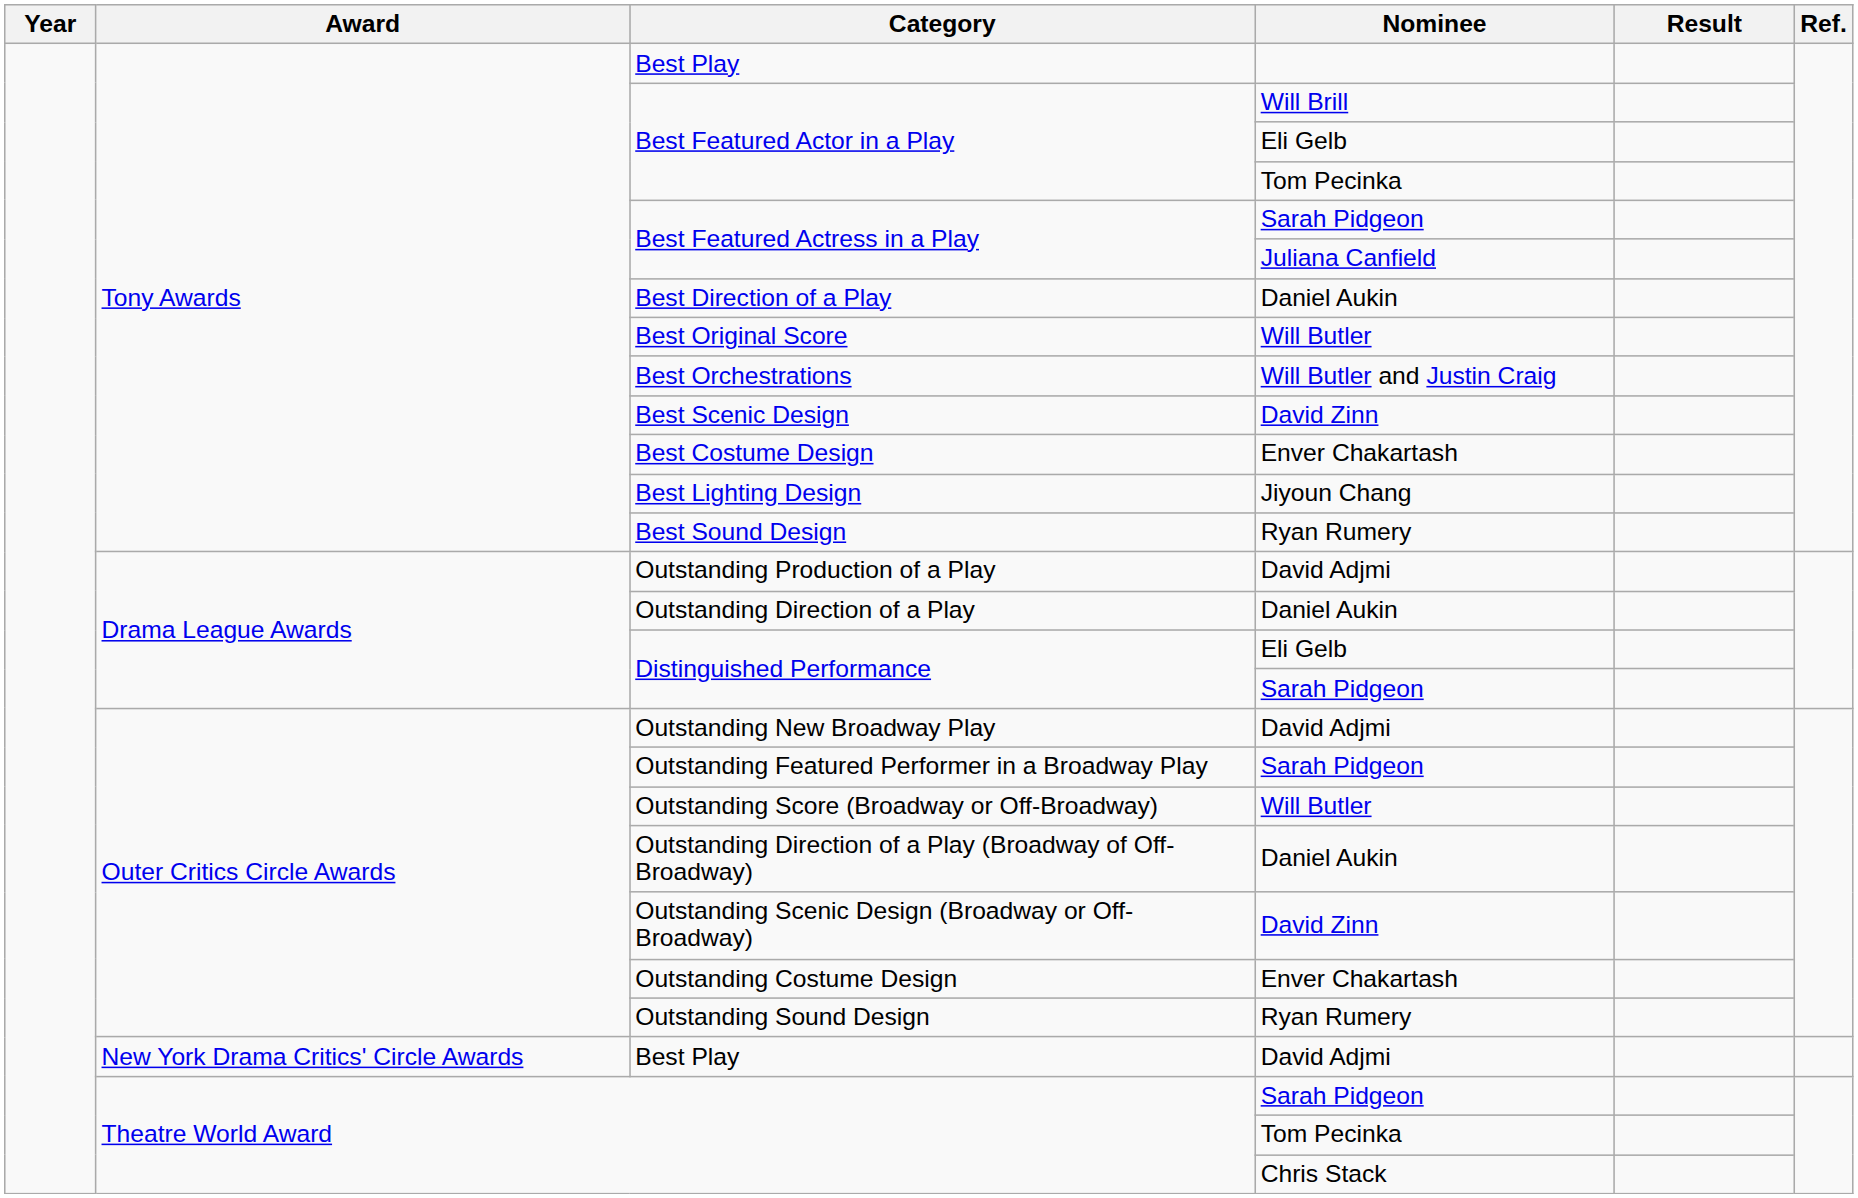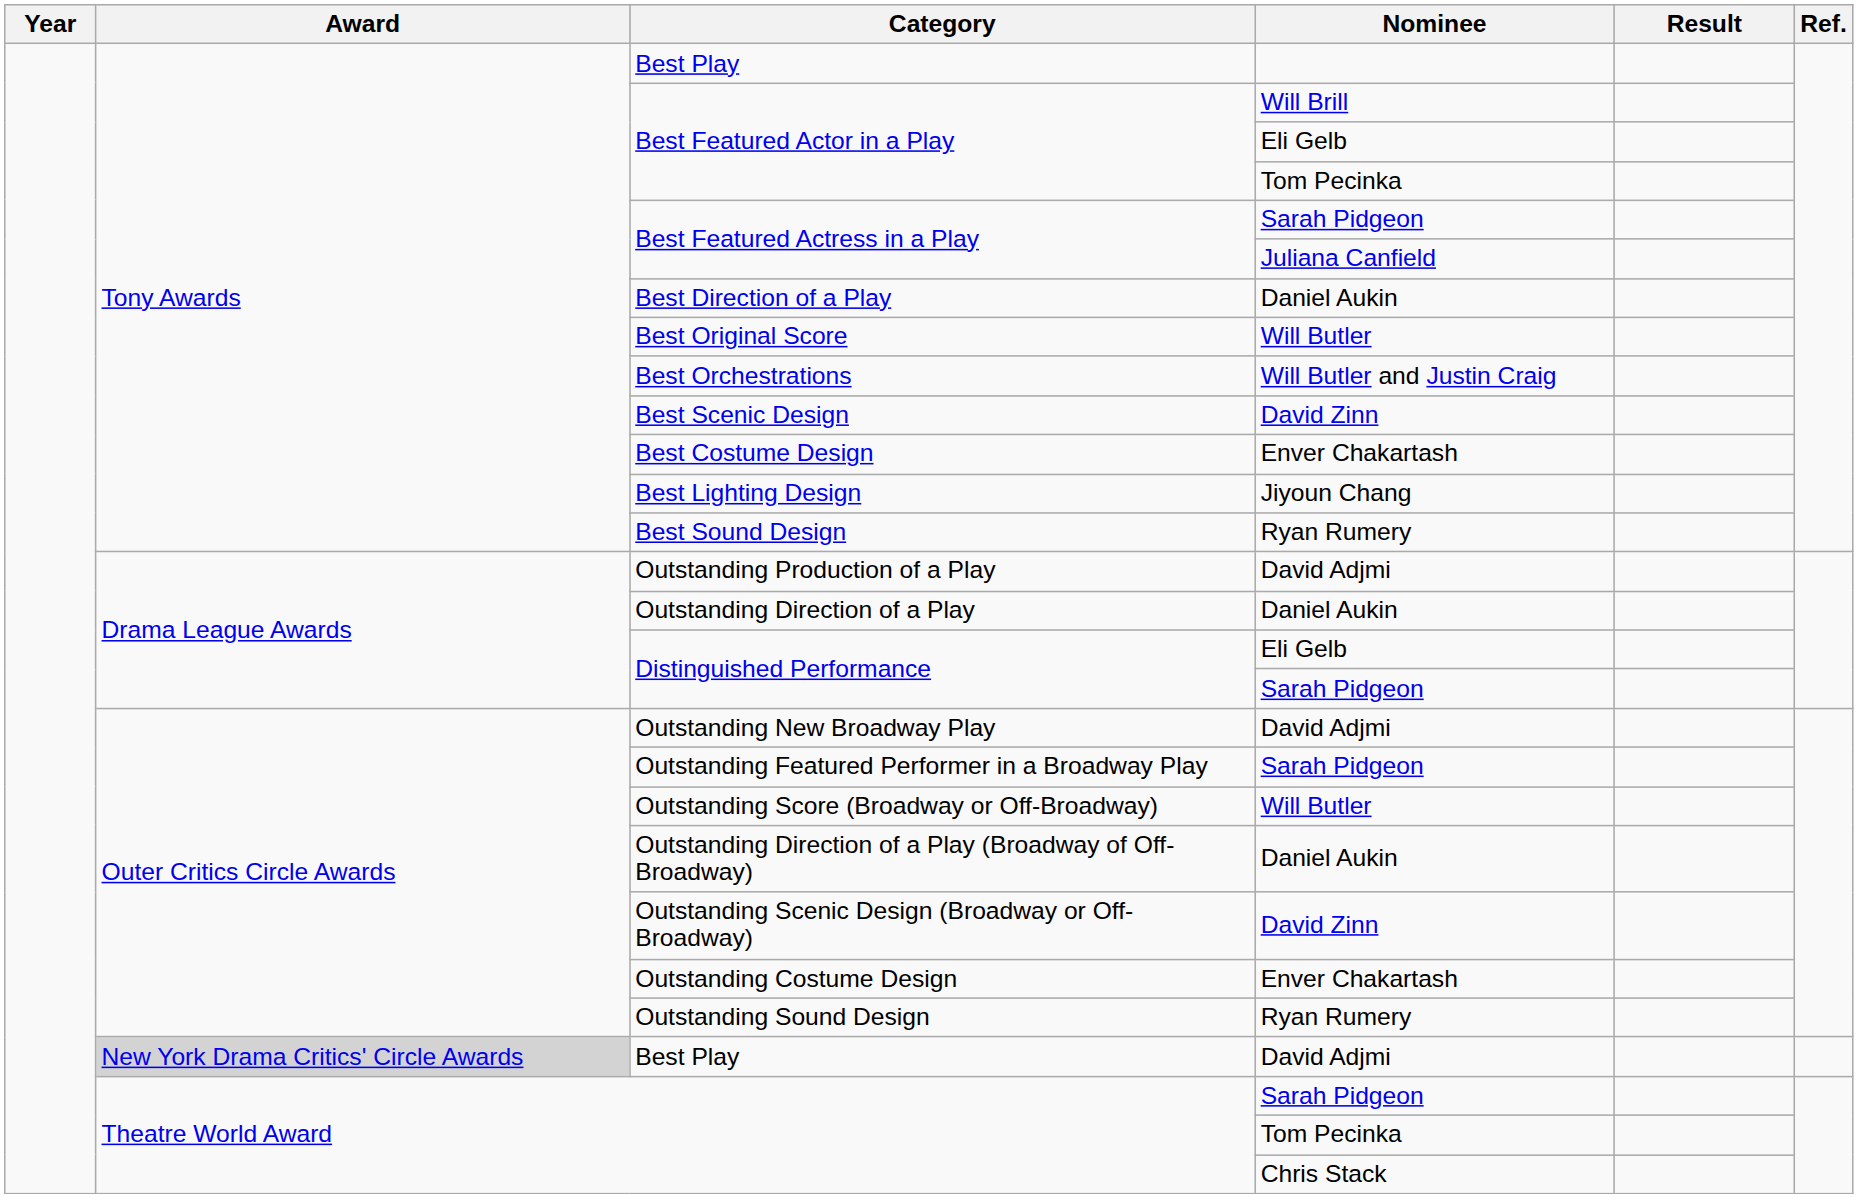(312, 1056) no background -> (312, 1056) lightgrey background
